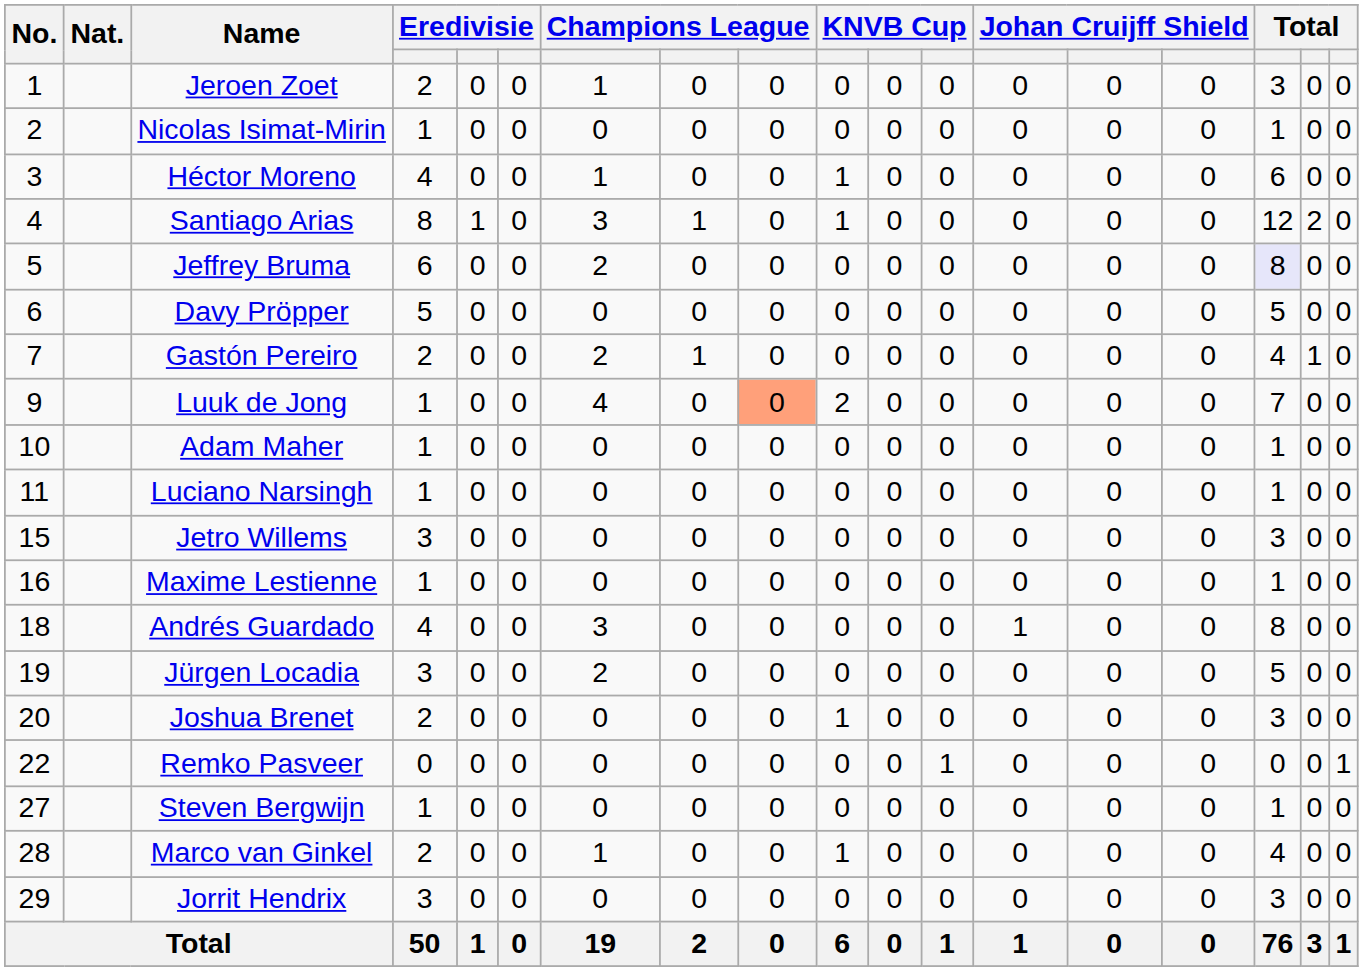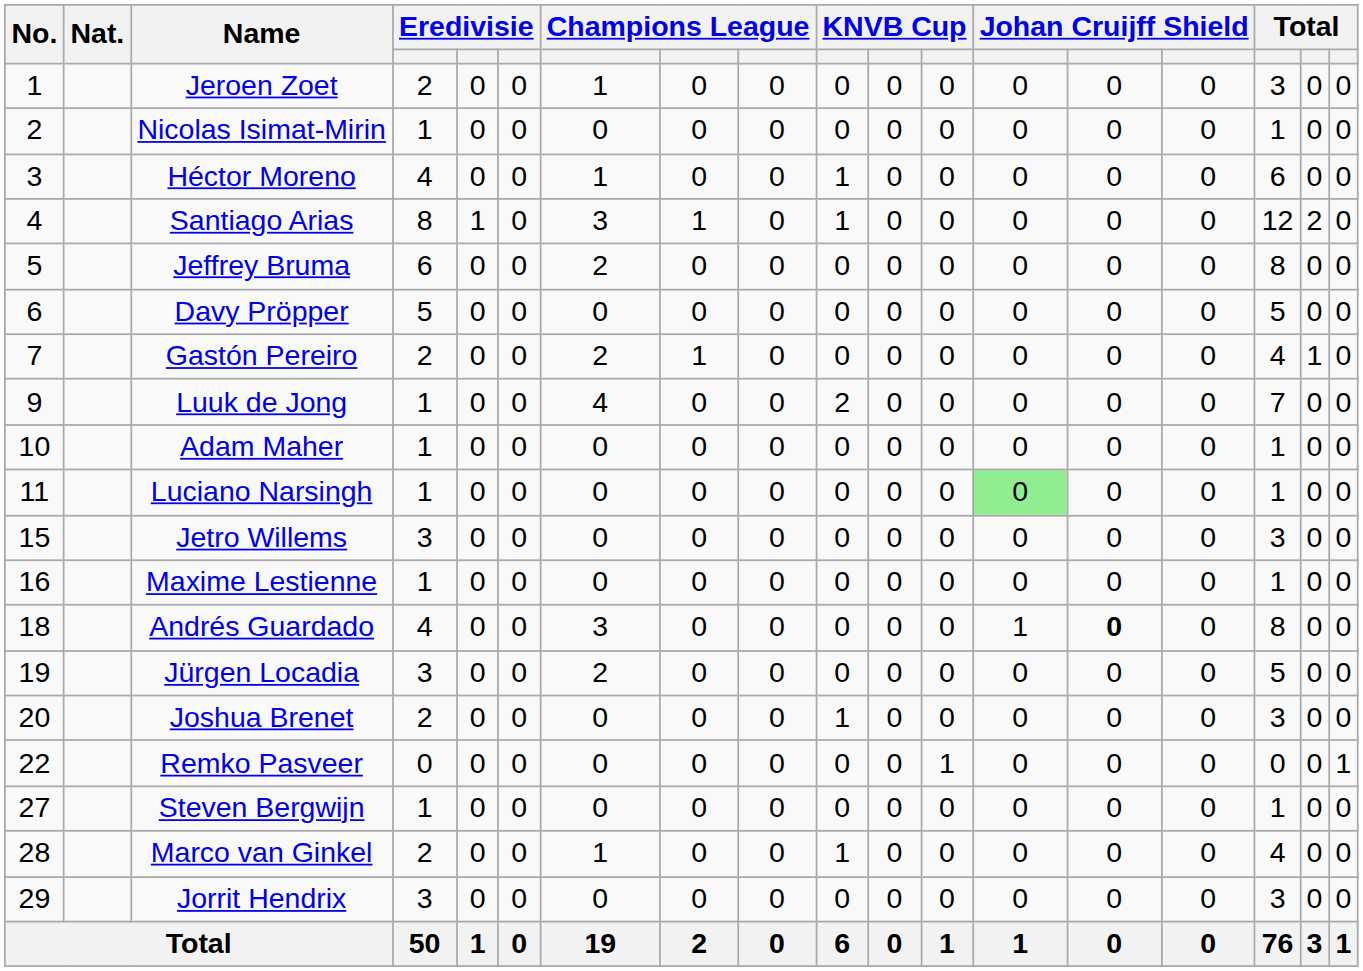(1278, 266) lavender background -> (1278, 266) no background
(777, 401) lightsalmon background -> (777, 401) no background
(1020, 491) no background -> (1020, 491) lightgreen background
(1114, 627) normal -> (1114, 627) bold
